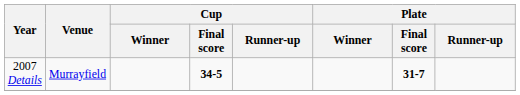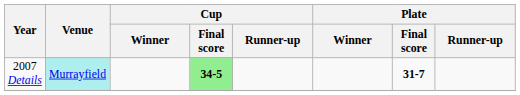(78, 74) no background -> (78, 74) paleturquoise background
(211, 74) no background -> (211, 74) lightgreen background
